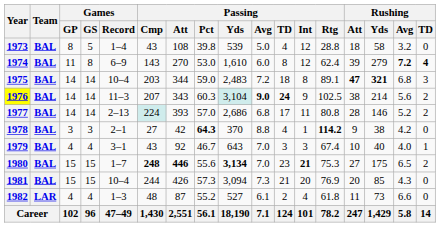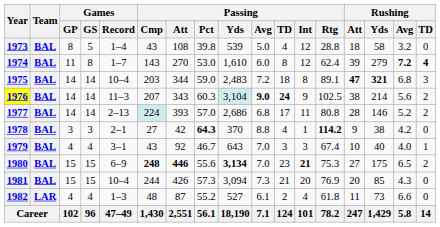(119, 63) 6–9 -> (119, 63) 1–7
(119, 163) 1–7 -> (119, 163) 6–9
